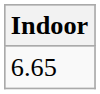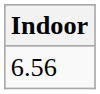(34, 66) 6.65 -> (34, 66) 6.56
